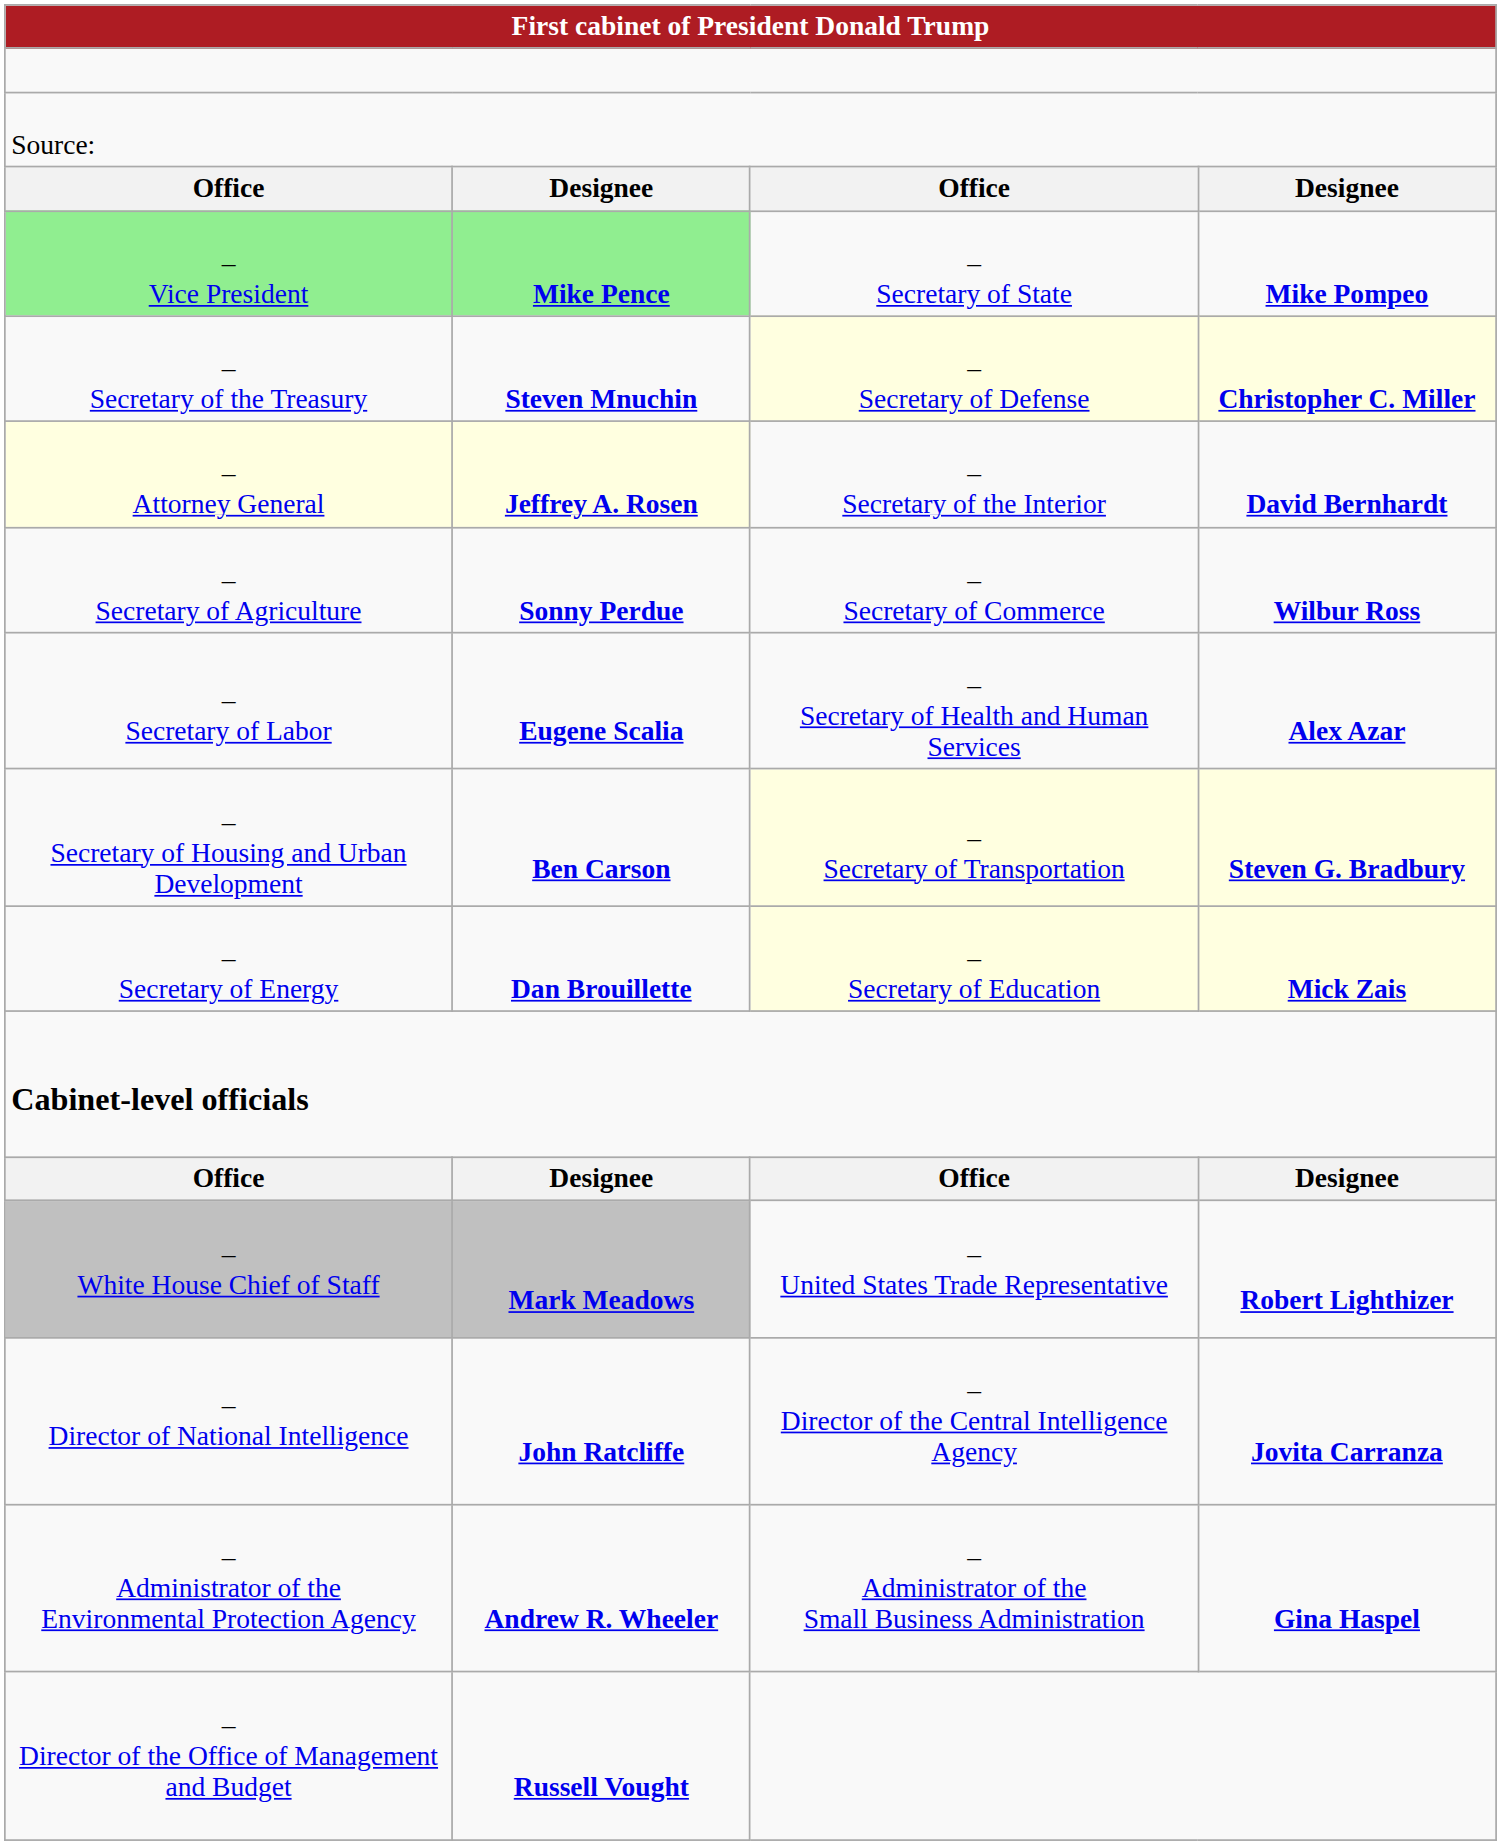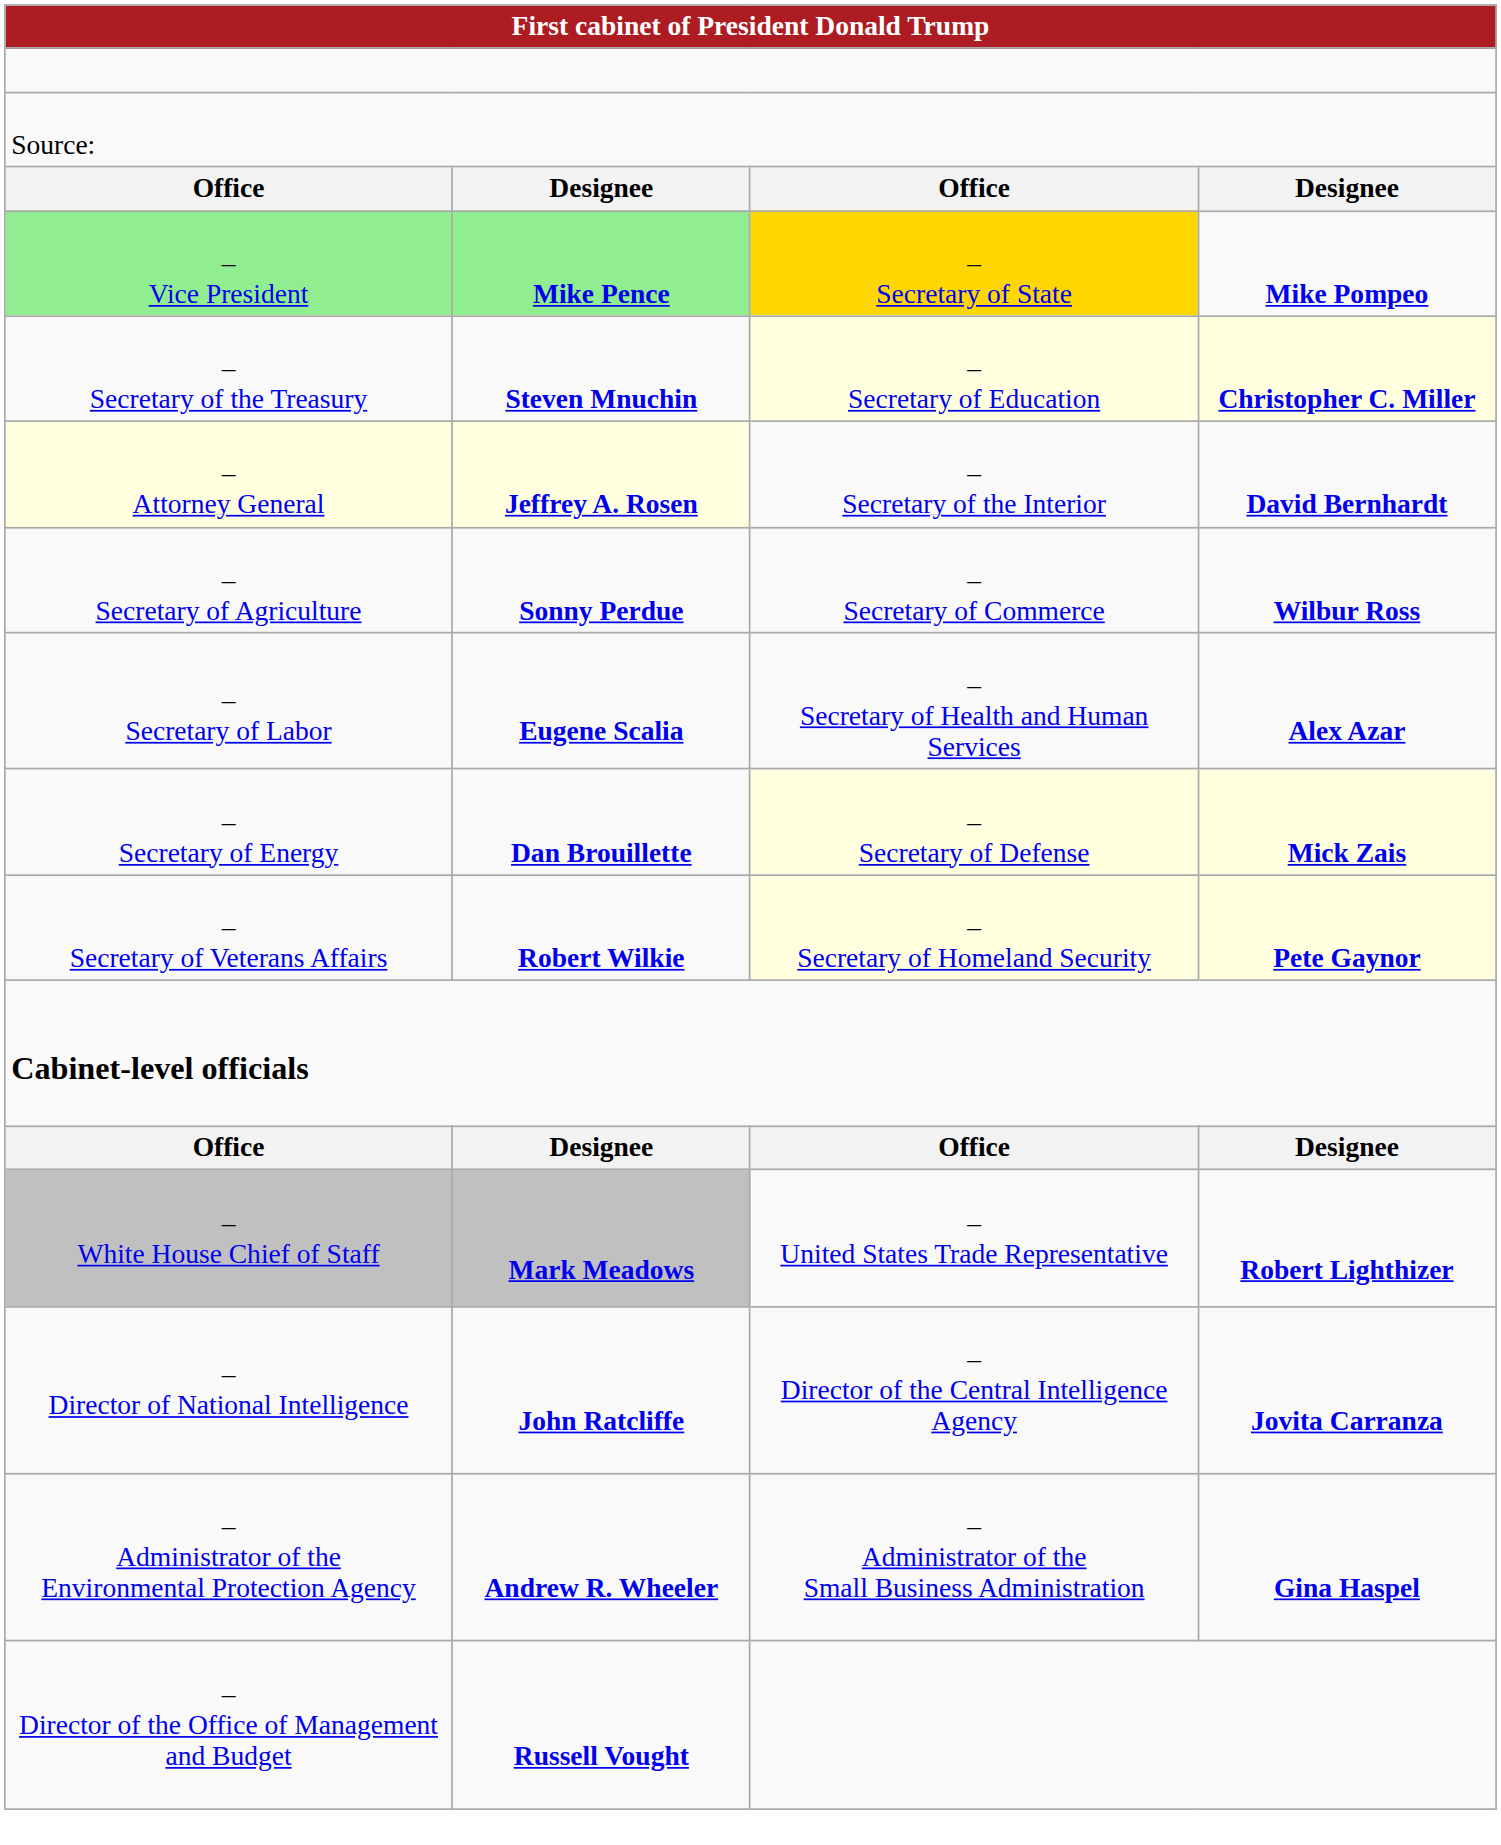(974, 278) no background -> (974, 278) gold background
(974, 383) – Secretary of Defense -> (974, 383) – Secretary of Education
- row: (229, 852)
(974, 973) – Secretary of Education -> (974, 837) – Secretary of Defense
+ row: (229, 942)
